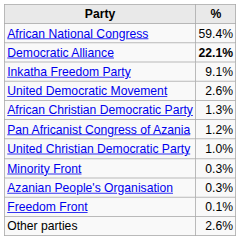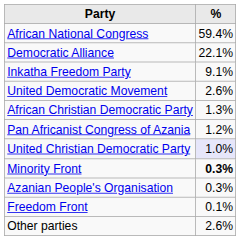(216, 53) bold -> (216, 53) normal
(219, 149) no background -> (219, 149) lavender background
(219, 168) normal -> (219, 168) bold
